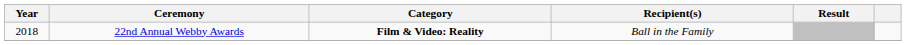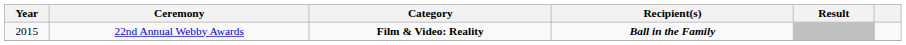(27, 31) 2018 -> (27, 31) 2015
(672, 31) normal -> (672, 31) bold
